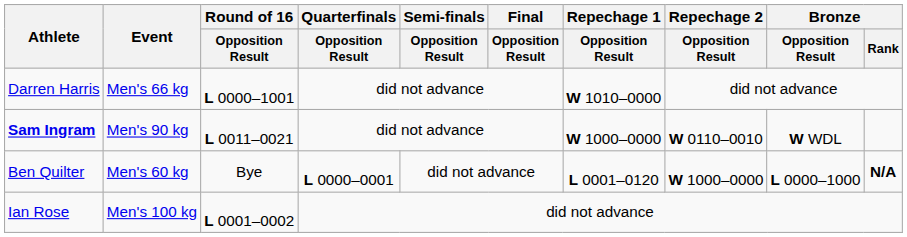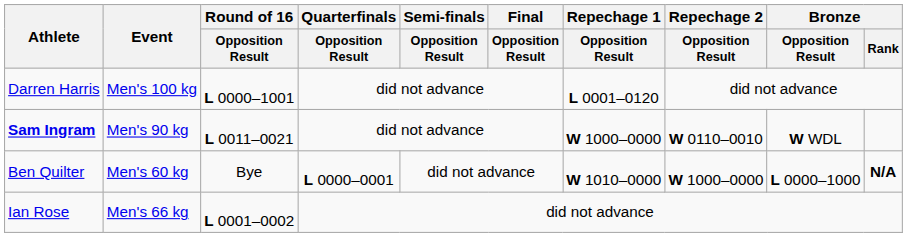(148, 89) Men's 66 kg -> (152, 89) Men's 100 kg
(614, 98) W 1010–0000 -> (614, 98) L 0001–0120
(614, 180) L 0001–0120 -> (614, 180) W 1010–0000
(152, 213) Men's 100 kg -> (148, 213) Men's 66 kg
